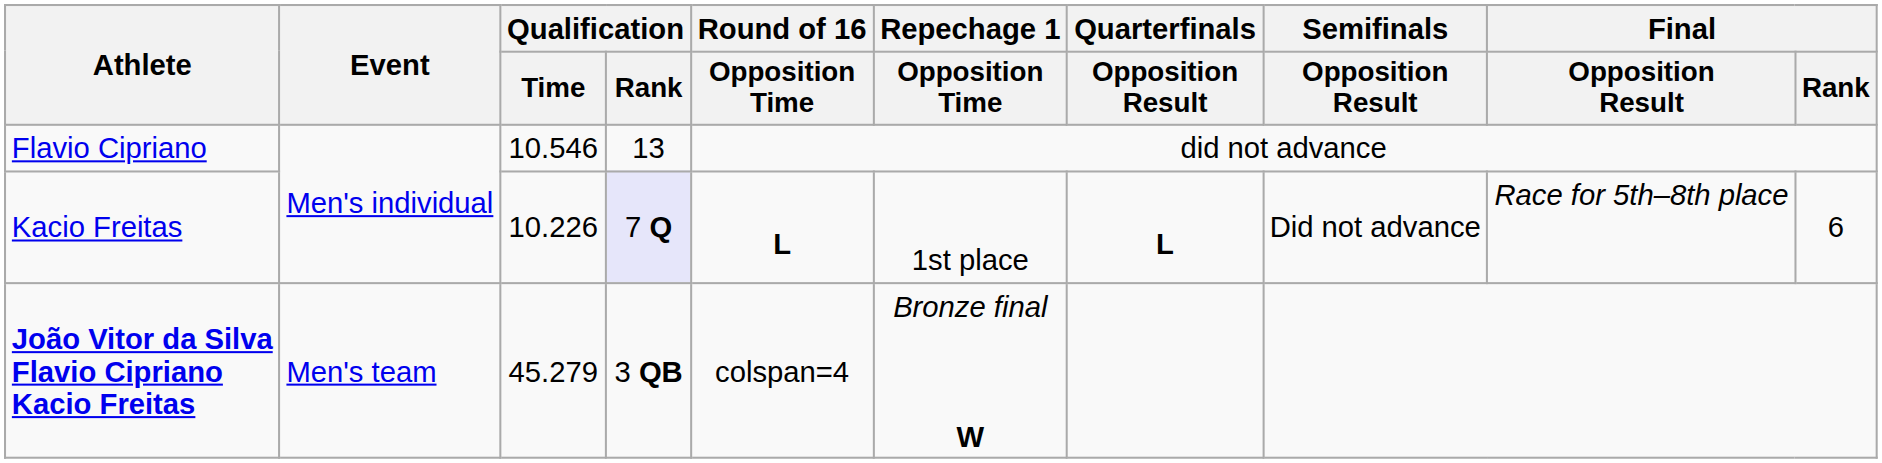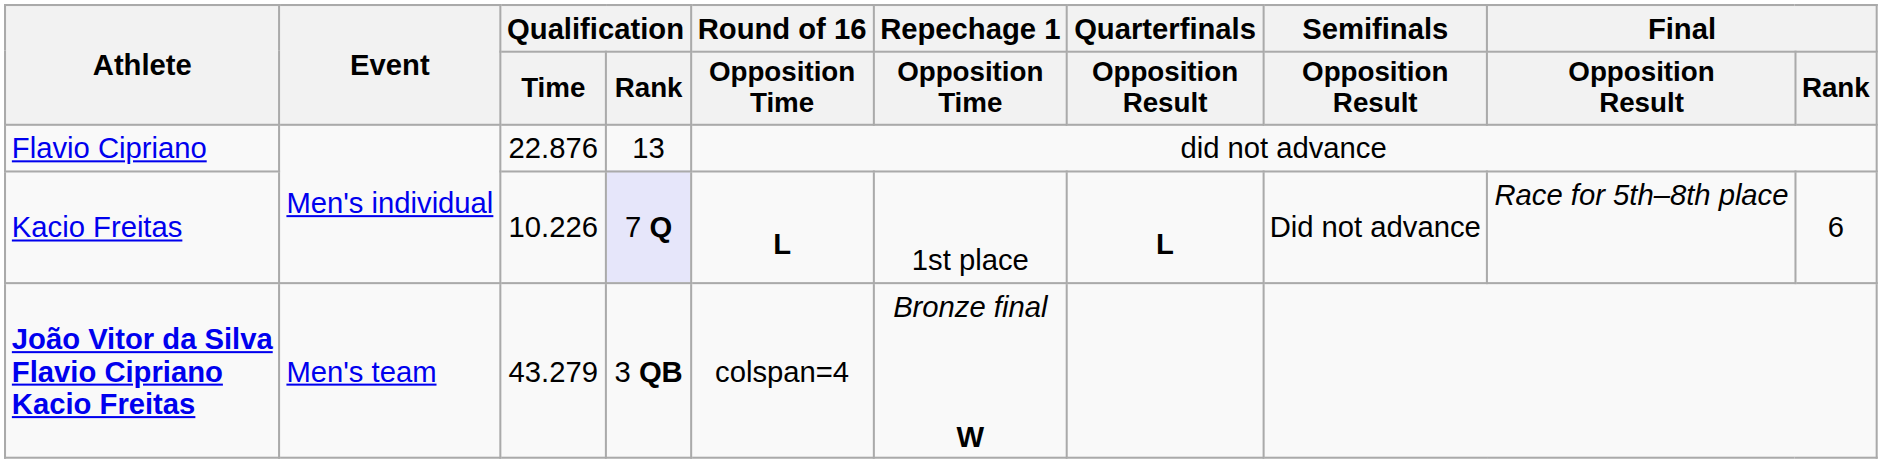(553, 149) 10.546 -> (553, 149) 22.876
(553, 371) 45.279 -> (553, 371) 43.279
